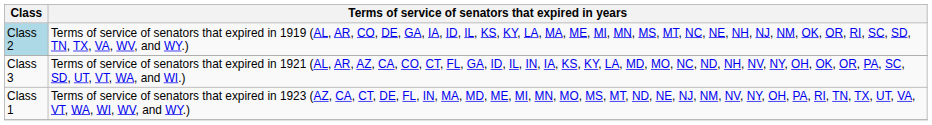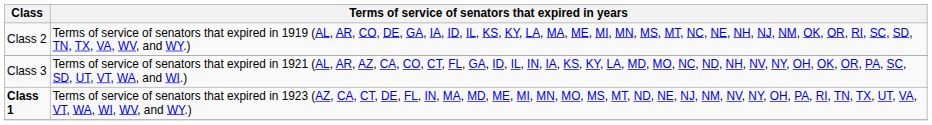(22, 39) lightblue background -> (27, 39) no background
(22, 103) normal -> (23, 103) bold
